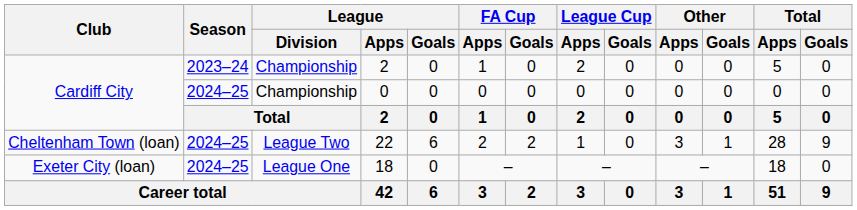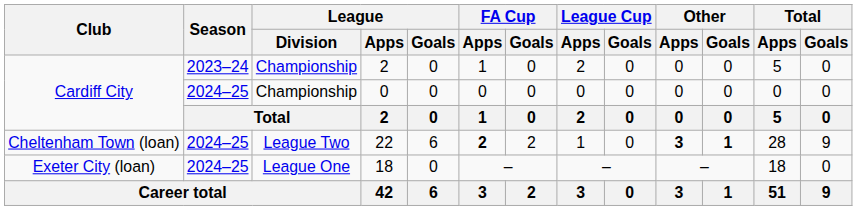(482, 142) normal -> (482, 142) bold
(679, 142) normal -> (679, 142) bold
(728, 142) normal -> (728, 142) bold
